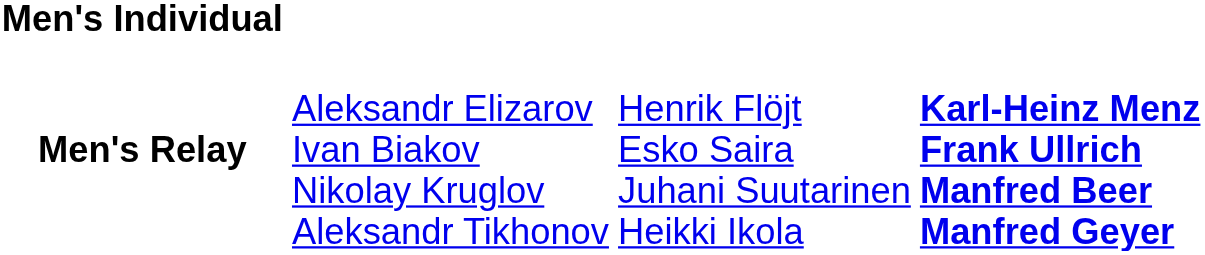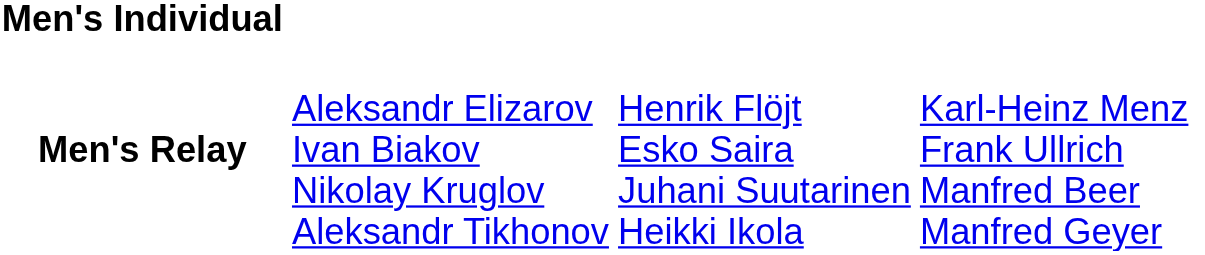(1060, 170) bold -> (1054, 170) normal
